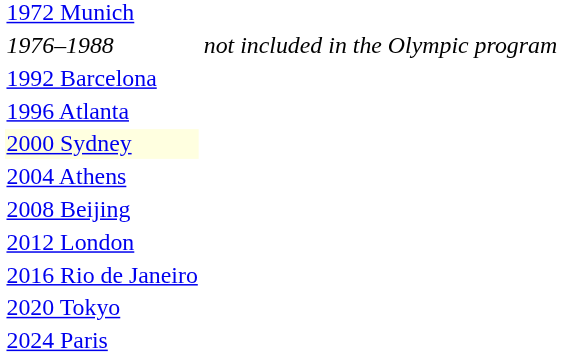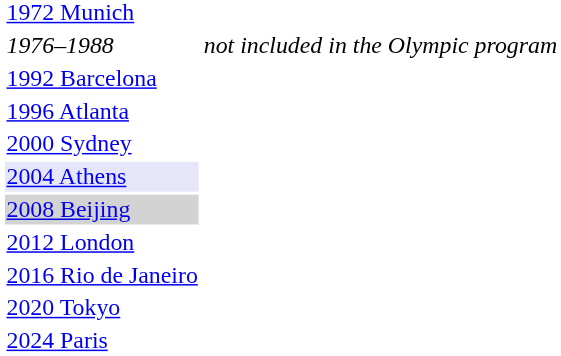(69, 143) lightyellow background -> (69, 143) no background
(66, 176) no background -> (66, 176) lavender background
(68, 209) no background -> (68, 209) lightgrey background
